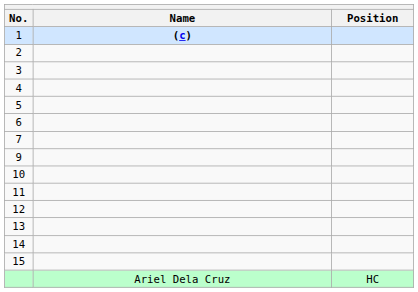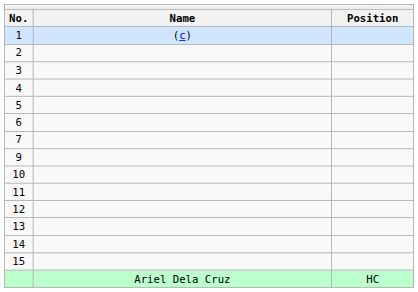(182, 36) bold -> (182, 36) normal
